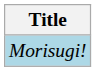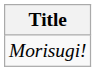(48, 50) lightblue background -> (48, 50) no background
